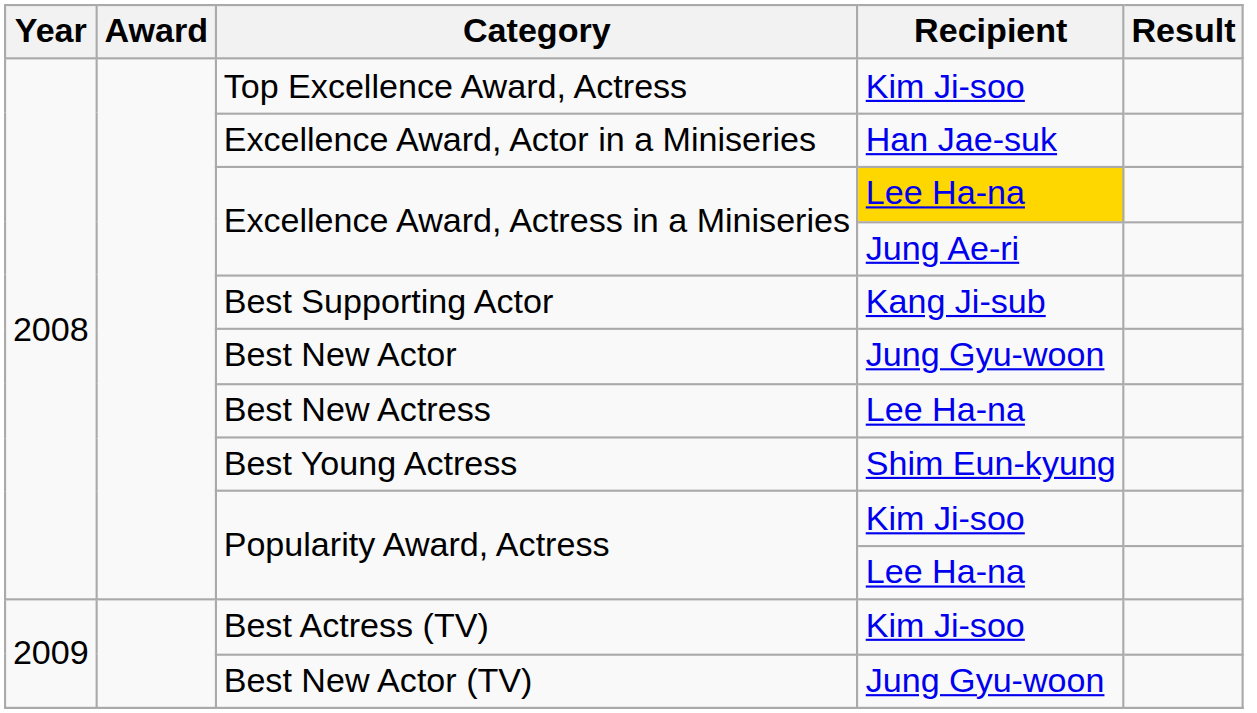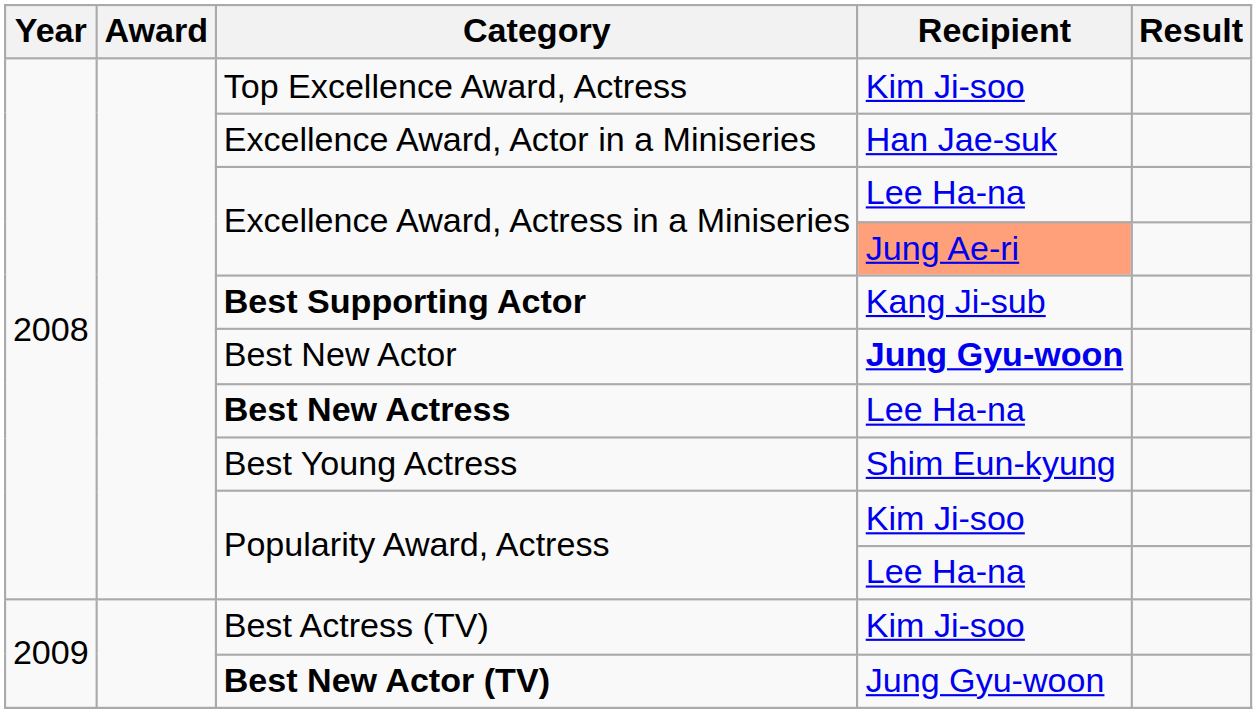(945, 193) gold background -> (945, 193) no background
(942, 247) no background -> (942, 247) lightsalmon background
(389, 301) normal -> (405, 301) bold
(985, 355) normal -> (994, 355) bold
(357, 409) normal -> (367, 409) bold
(378, 680) normal -> (387, 680) bold
